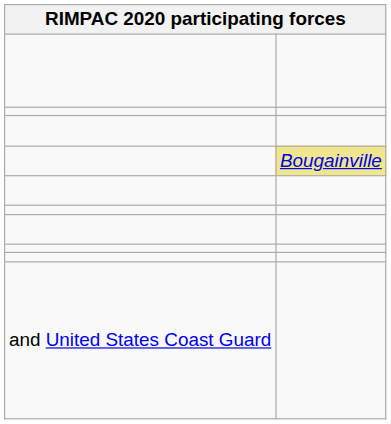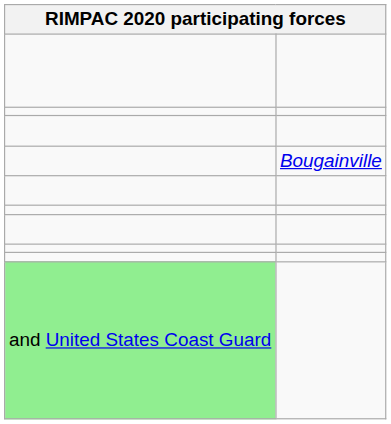(331, 160) khaki background -> (331, 160) no background
(140, 340) no background -> (140, 340) lightgreen background
